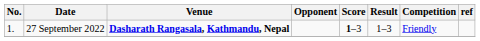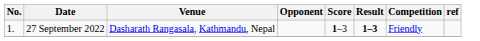(199, 28) bold -> (192, 28) normal
(384, 28) normal -> (370, 28) bold
